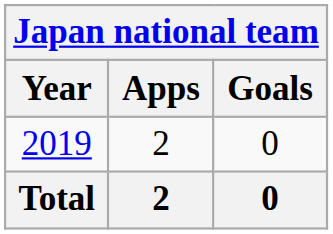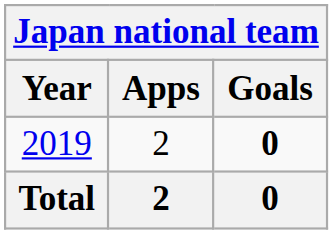(270, 143) normal -> (270, 143) bold
